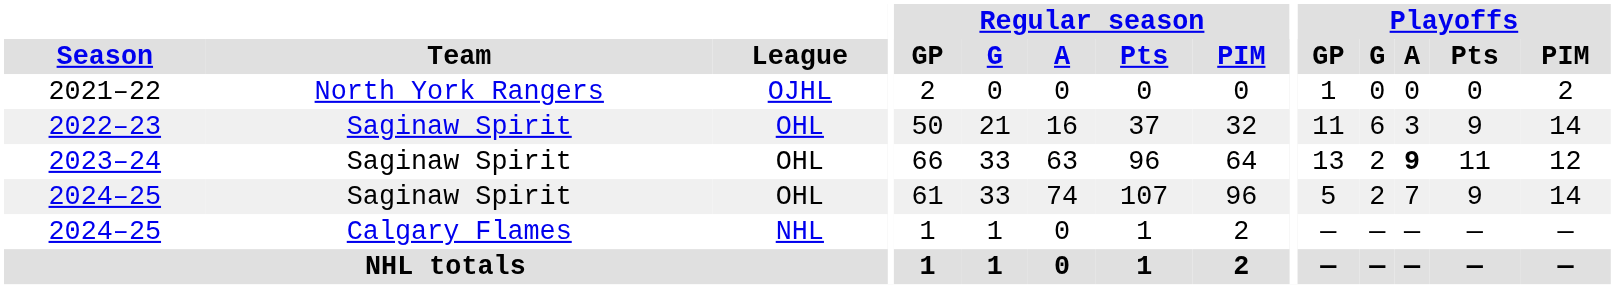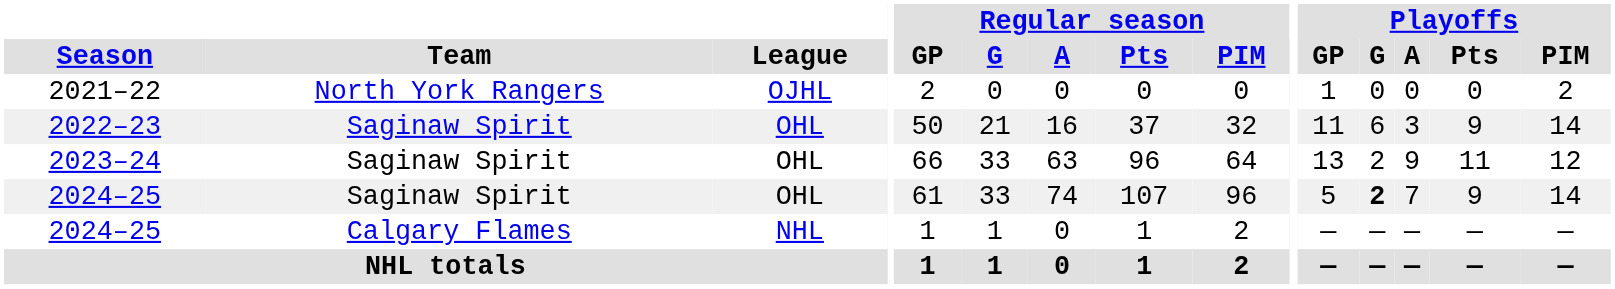(1412, 162) bold -> (1412, 162) normal
(1377, 197) normal -> (1377, 197) bold
